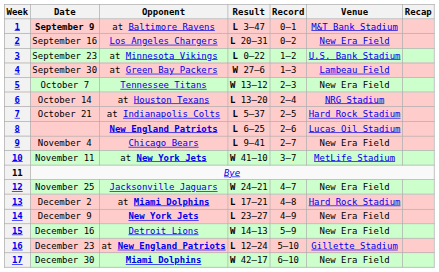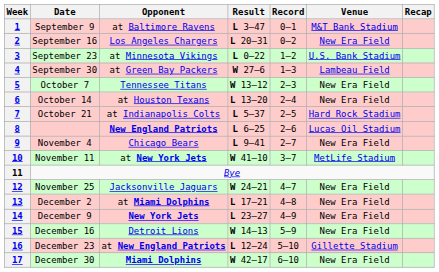(65, 26) bold -> (65, 26) normal
(355, 99) NRG Stadium -> (355, 99) New Era Field
(355, 202) Hard Rock Stadium -> (355, 202) New Era Field
